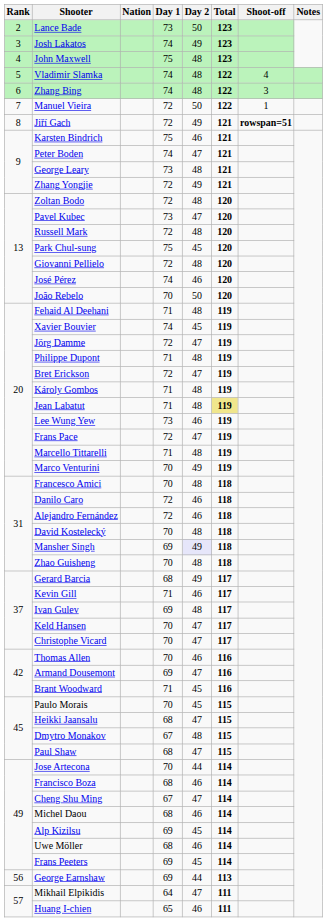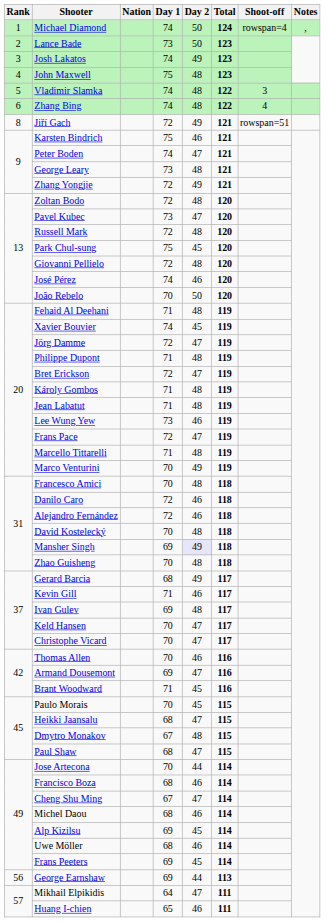+ row: (70, 28)
(266, 75) 4 -> (265, 91) 3
(266, 91) 3 -> (265, 106) 4
- row: (63, 106)
(266, 122) bold -> (265, 122) normal
(225, 405) khaki background -> (225, 405) no background
